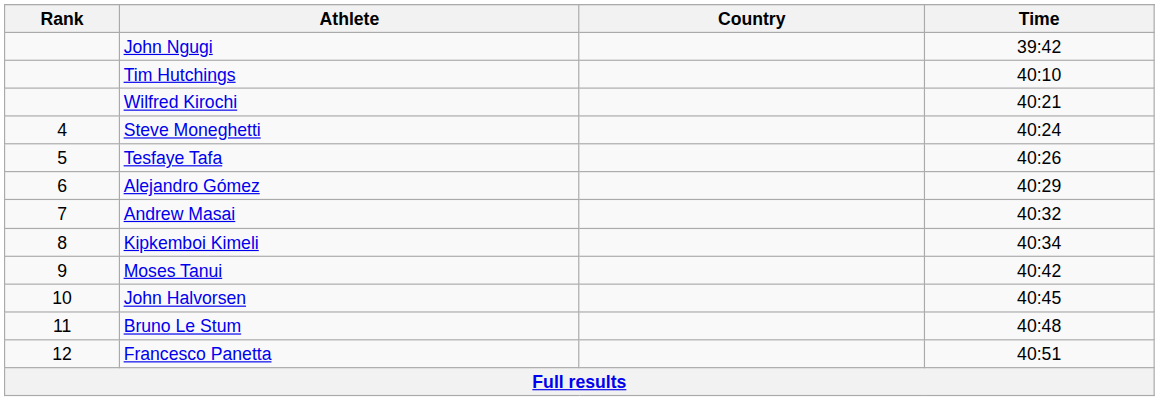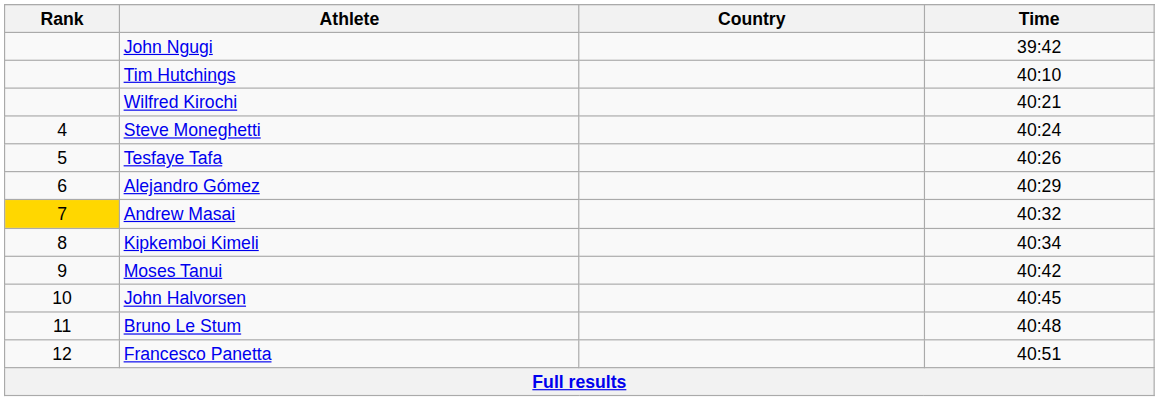(62, 214) no background -> (62, 214) gold background
